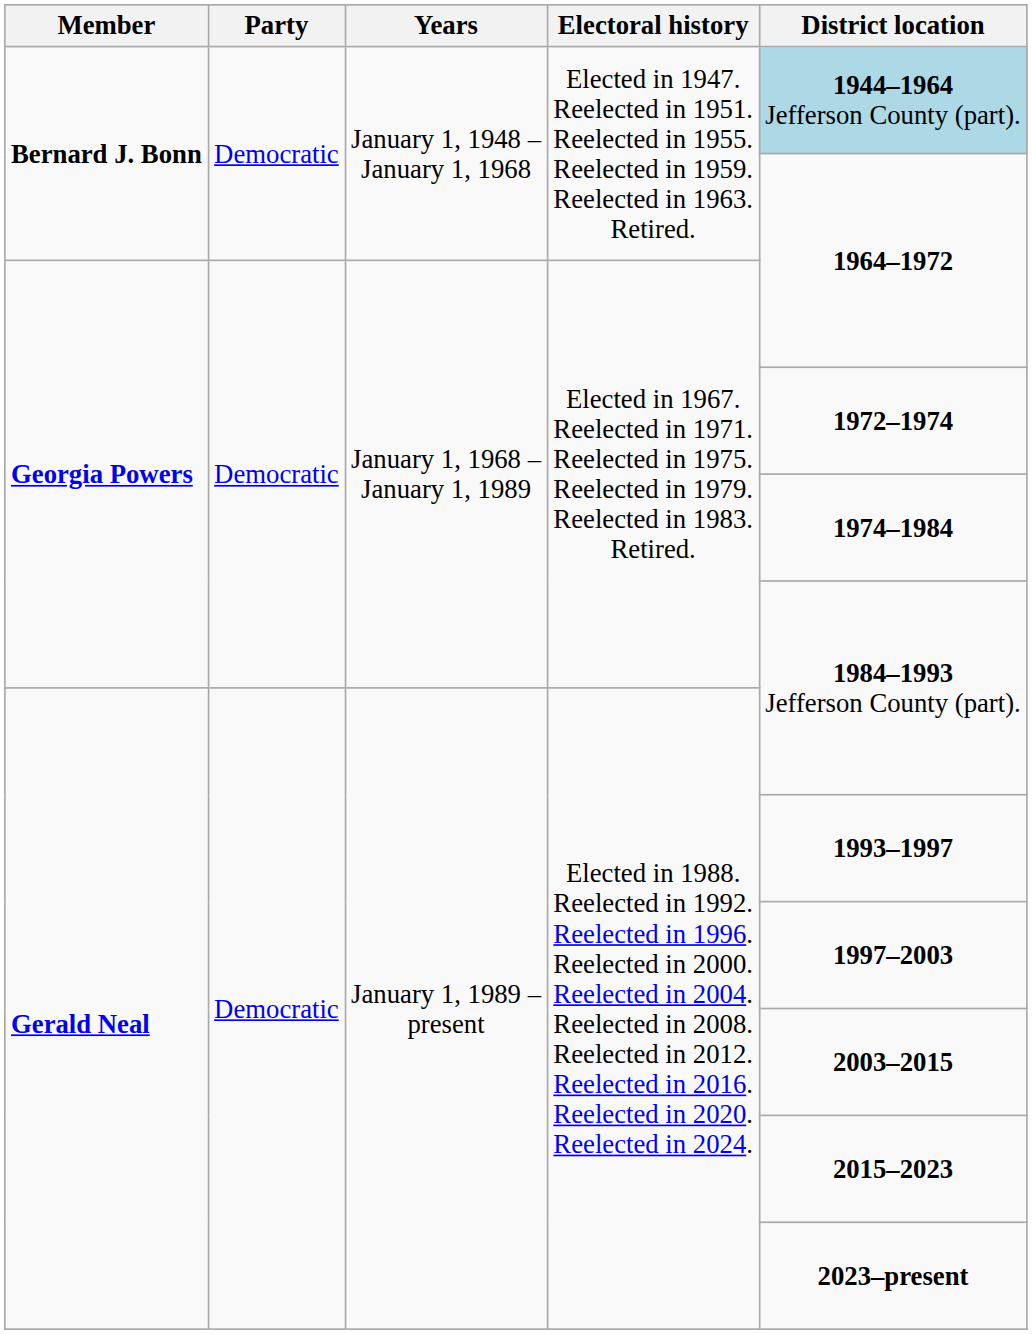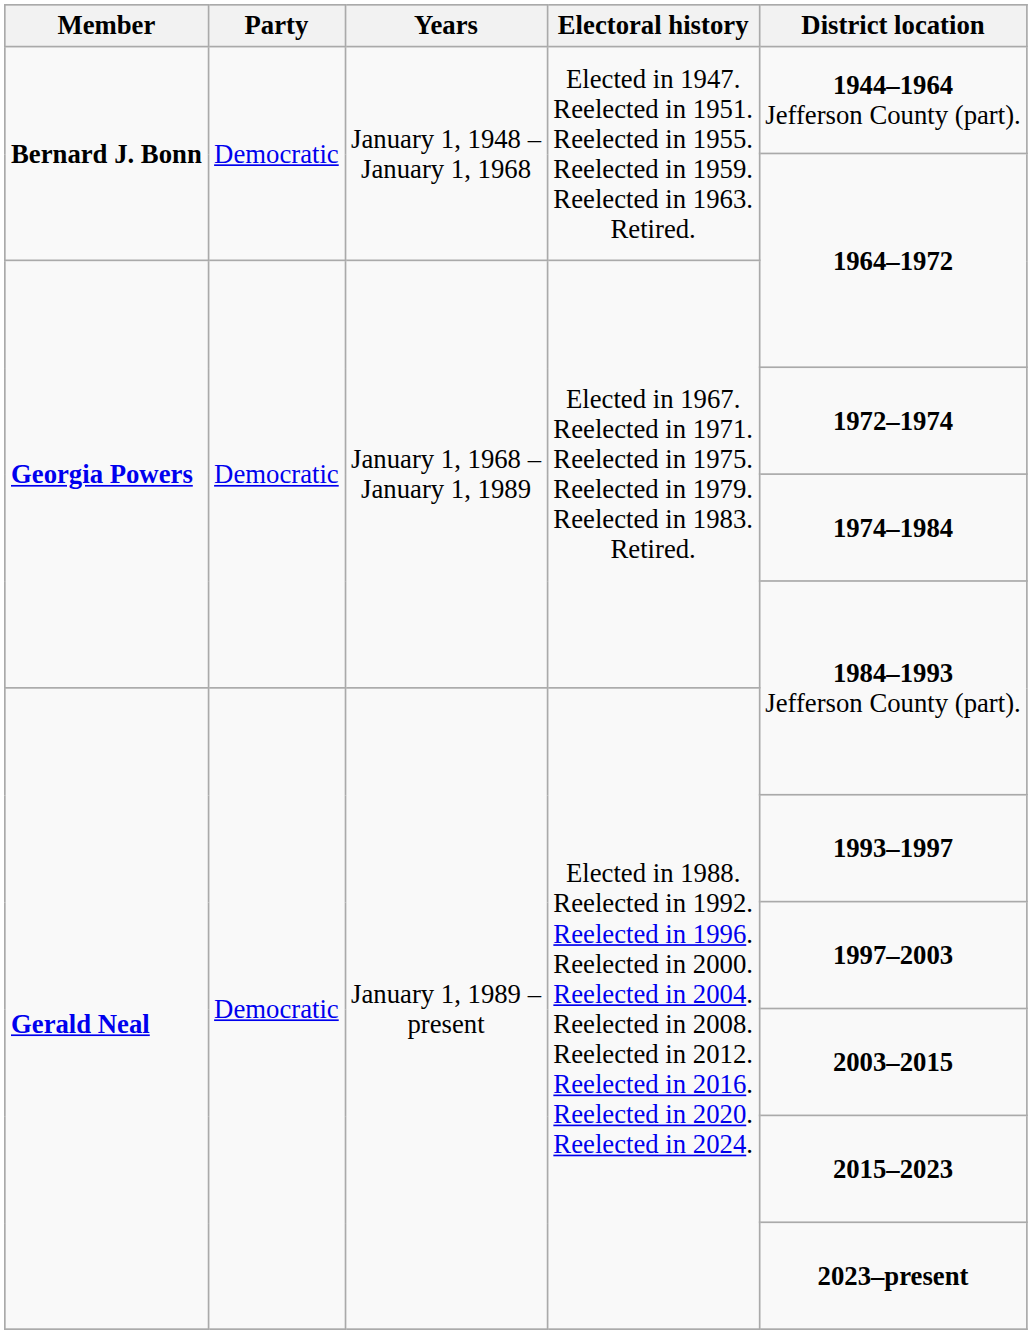(893, 100) lightblue background -> (893, 100) no background
